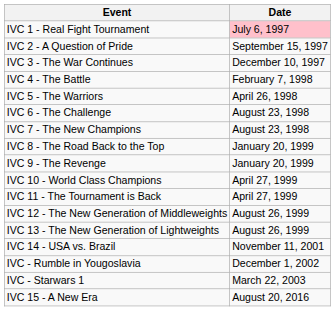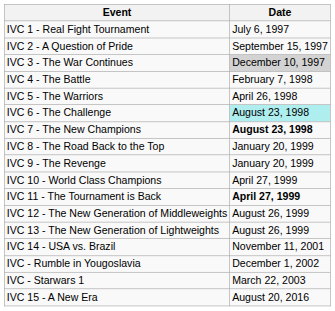(261, 29) pink background -> (261, 29) no background
(279, 63) no background -> (279, 63) lightgrey background
(271, 113) no background -> (271, 113) paleturquoise background
(271, 130) normal -> (272, 130) bold
(265, 197) normal -> (266, 197) bold
